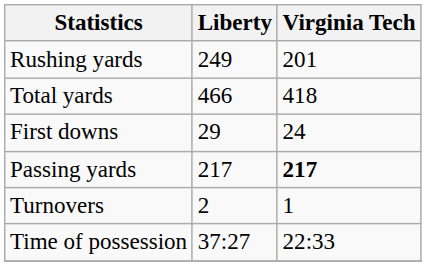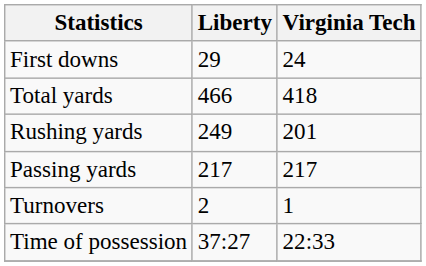rows swapped: (64, 132) <-> (76, 59)
(300, 168) bold -> (300, 168) normal
